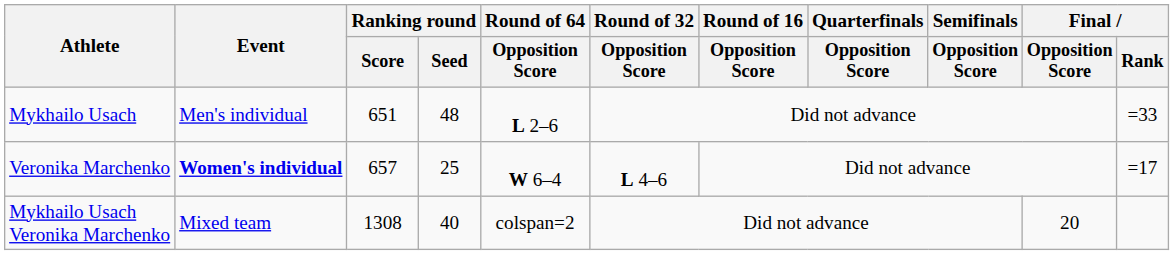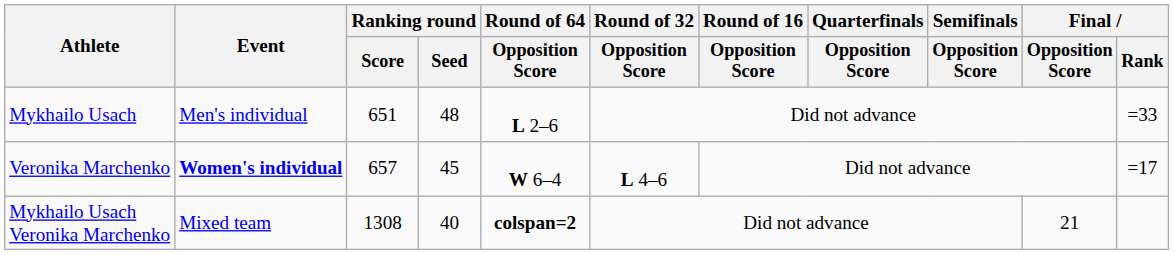(449, 168) 25 -> (449, 168) 45
(535, 223) normal -> (535, 223) bold
(1070, 223) 20 -> (1070, 223) 21
